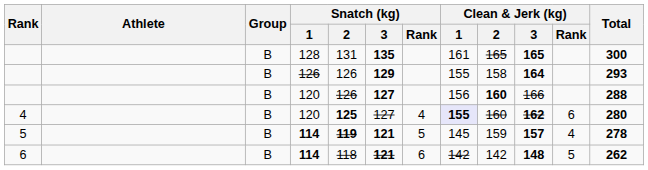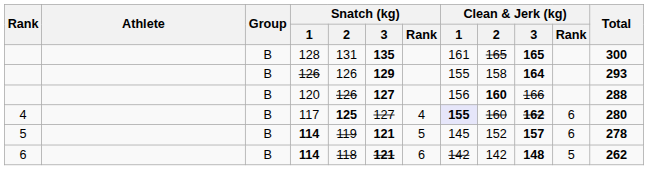(309, 114) 120 -> (309, 114) 117
(347, 134) bold -> (347, 134) normal
(496, 134) 159 -> (496, 134) 152
(571, 134) 4 -> (571, 134) 6
